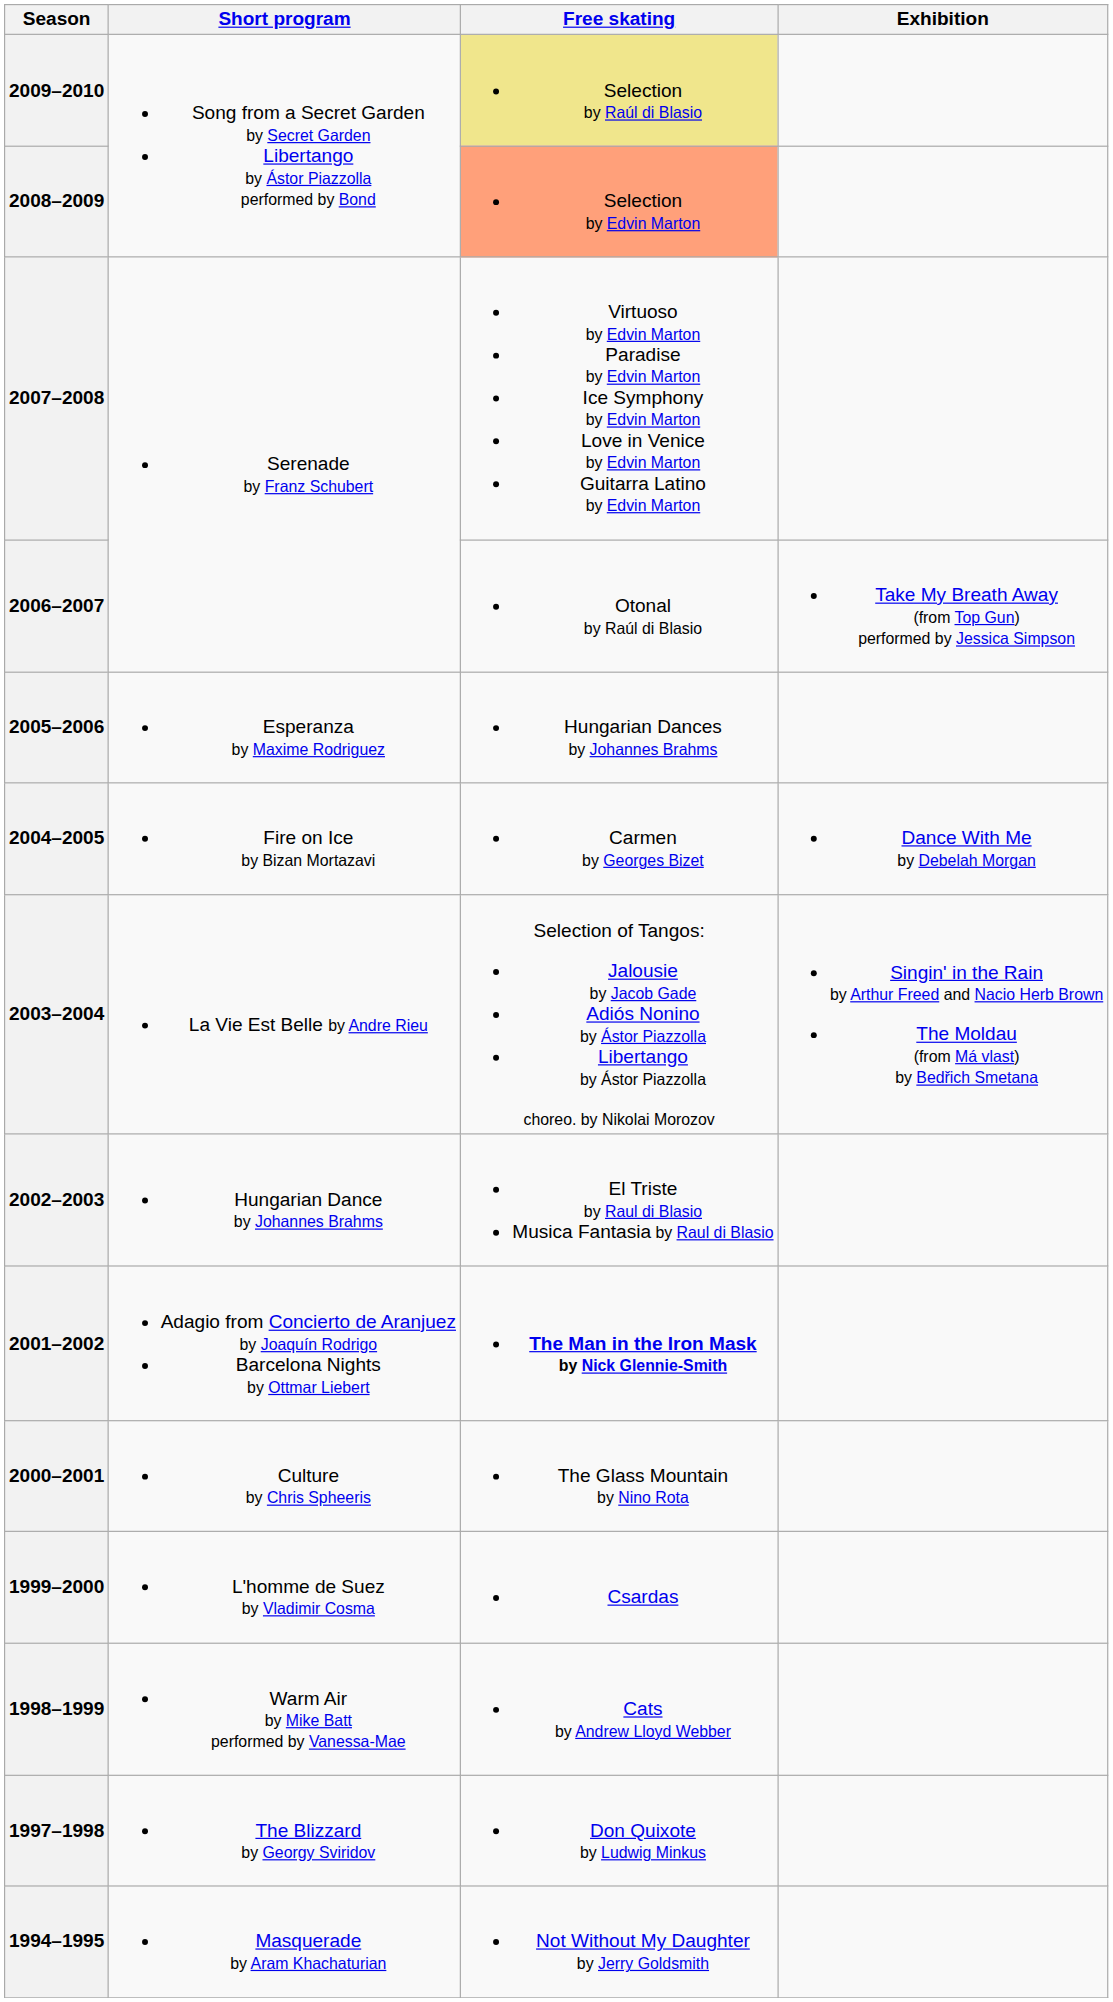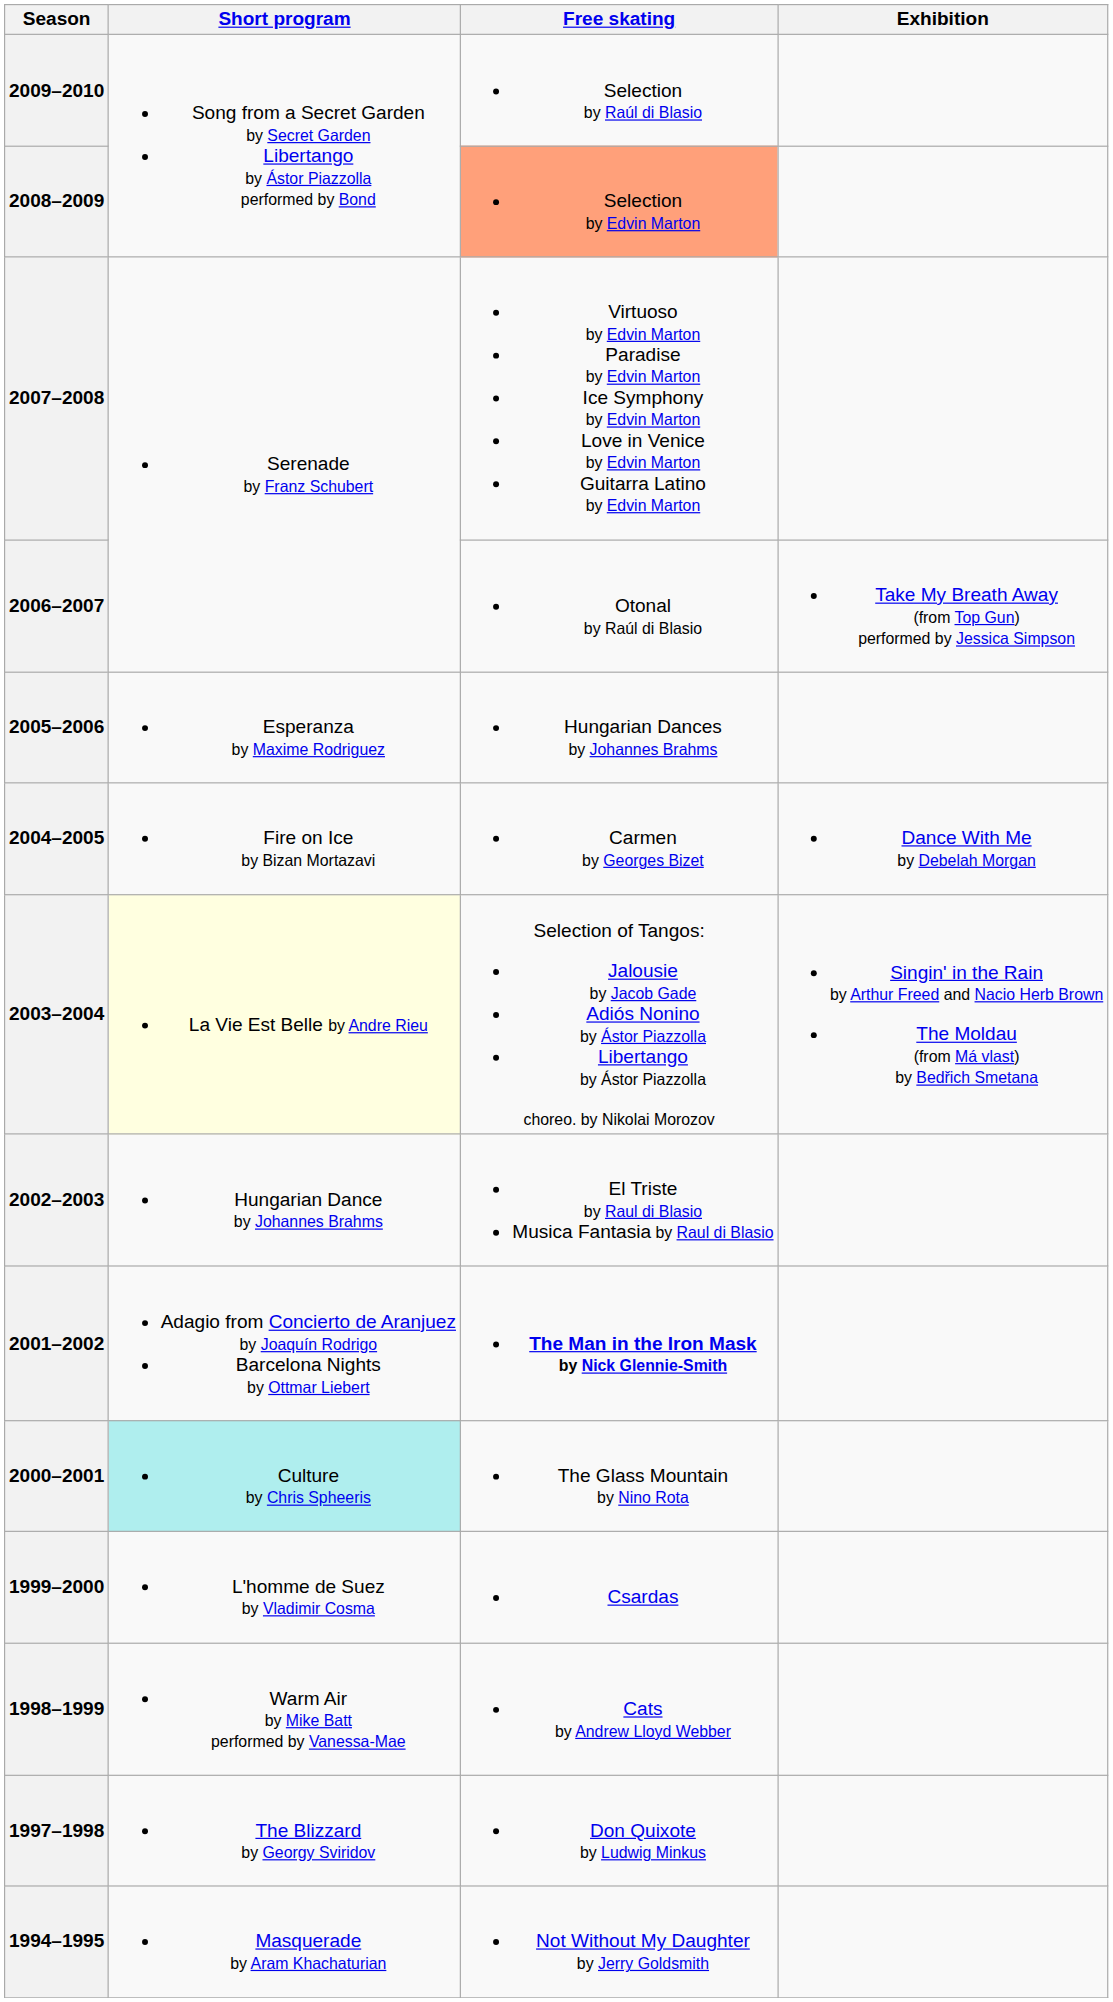(619, 101) khaki background -> (619, 101) no background
(285, 1025) no background -> (285, 1025) lightyellow background
(285, 1487) no background -> (285, 1487) paleturquoise background
